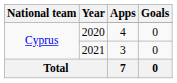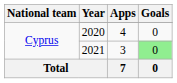(155, 50) no background -> (155, 50) lightgreen background
